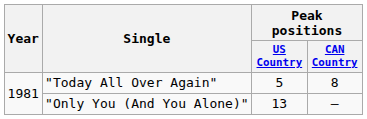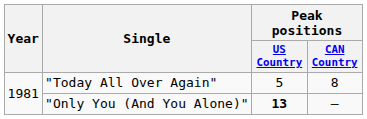(279, 104) normal -> (279, 104) bold
